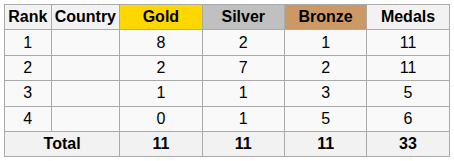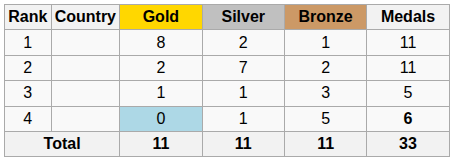(161, 118) no background -> (161, 118) lightblue background
(408, 118) normal -> (408, 118) bold
